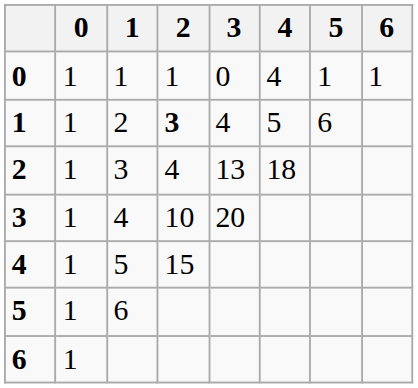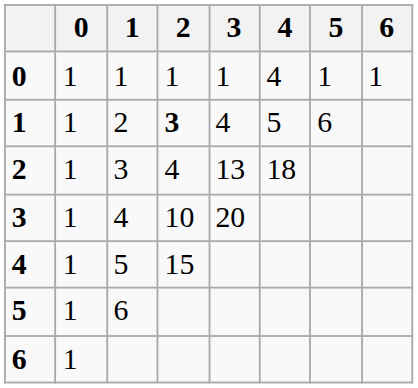(223, 75) 0 -> (223, 75) 1
